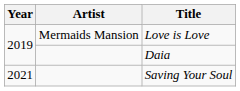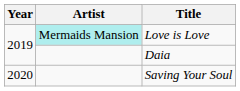(89, 34) no background -> (89, 34) paleturquoise background
(20, 75) 2021 -> (20, 75) 2020
